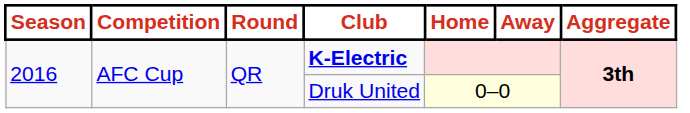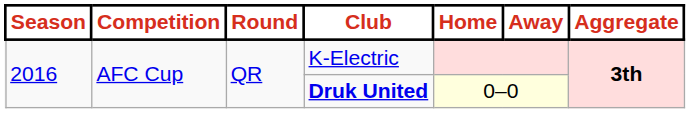(358, 57) bold -> (354, 57) normal
(364, 90) normal -> (368, 90) bold
